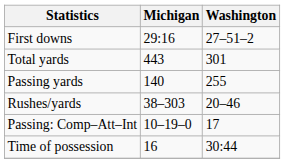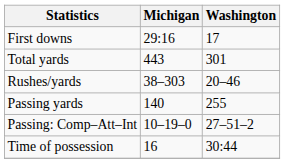(230, 37) 27–51–2 -> (213, 37) 17
rows swapped: (44, 103) <-> (45, 81)
(213, 125) 17 -> (230, 125) 27–51–2
